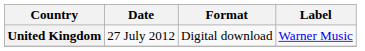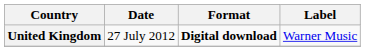(227, 35) normal -> (229, 35) bold
